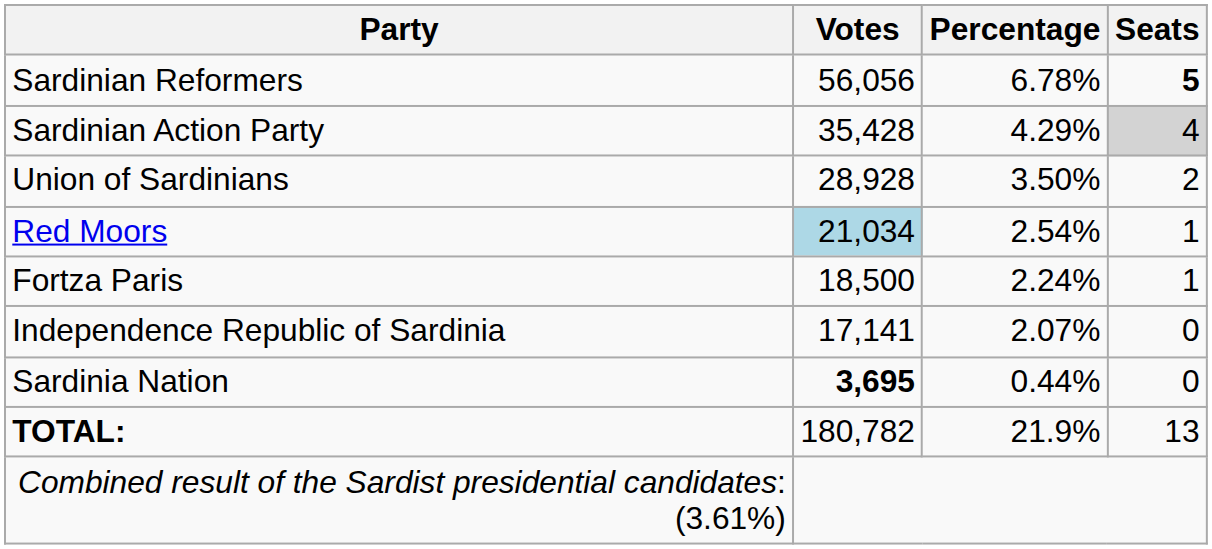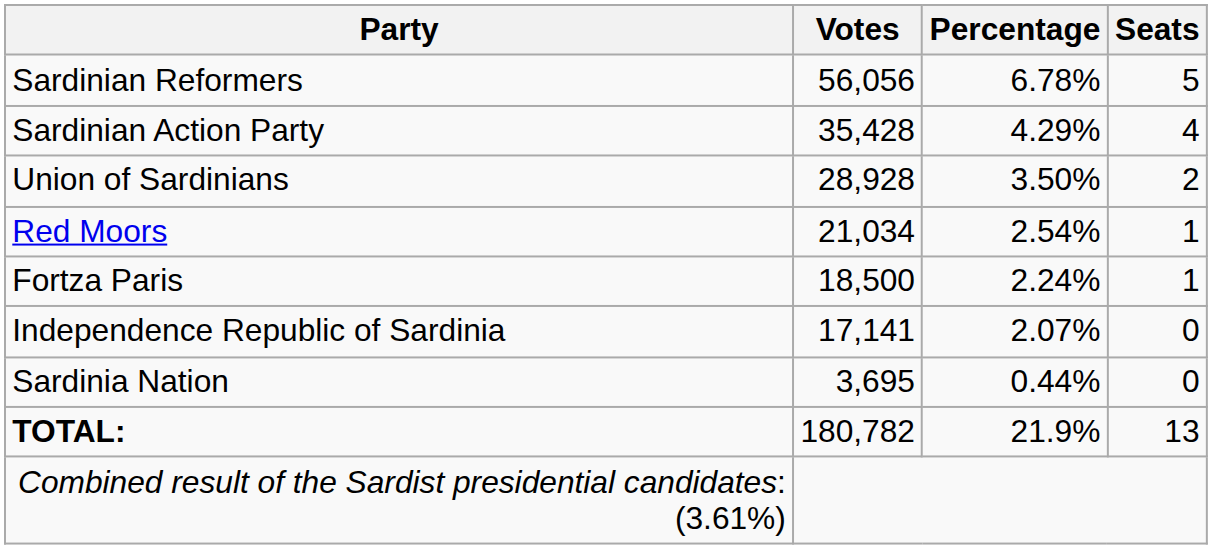(1191, 79) bold -> (1191, 79) normal
(1191, 130) lightgrey background -> (1191, 130) no background
(867, 230) lightblue background -> (867, 230) no background
(875, 381) bold -> (875, 381) normal
